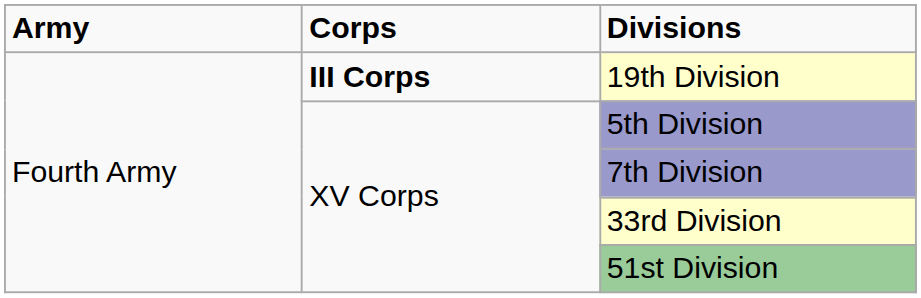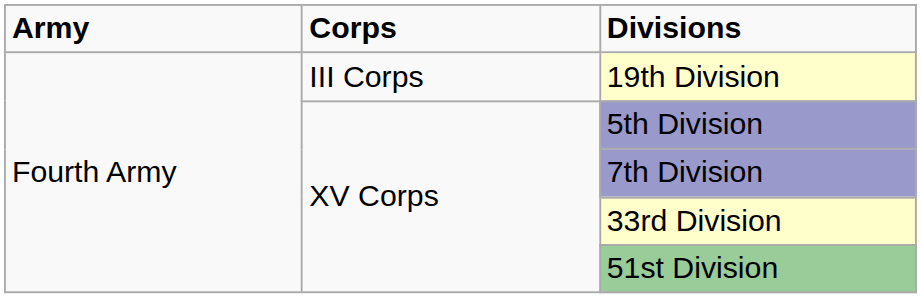(370, 76) bold -> (366, 76) normal
